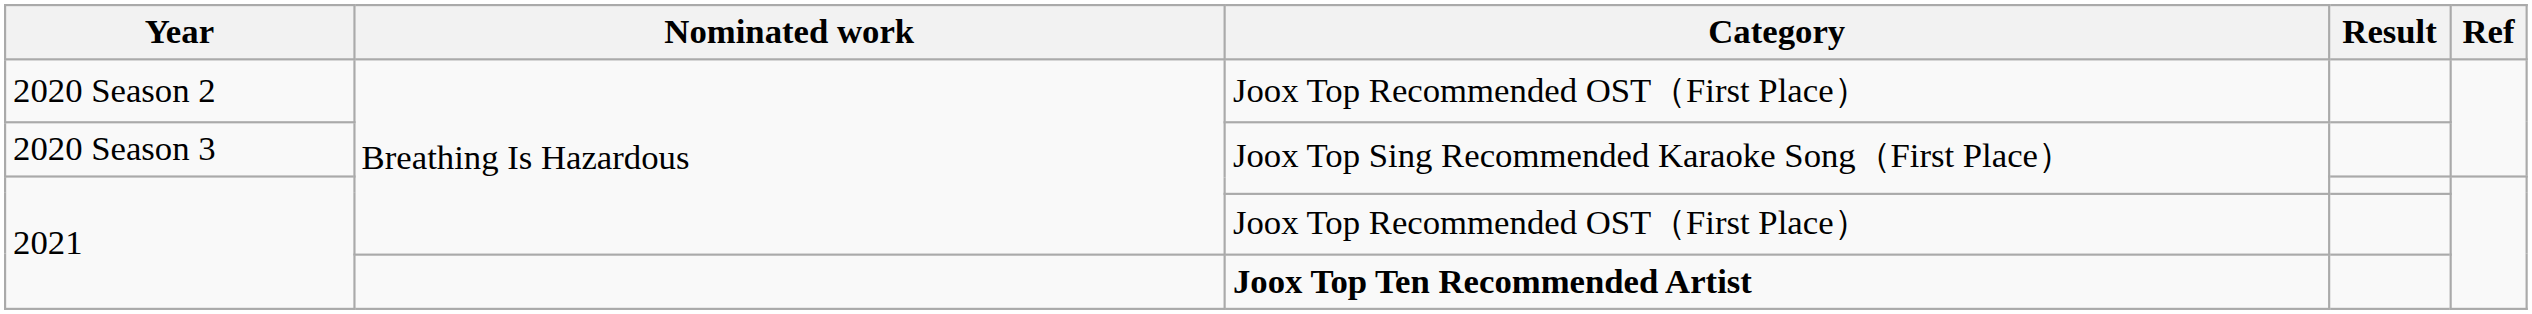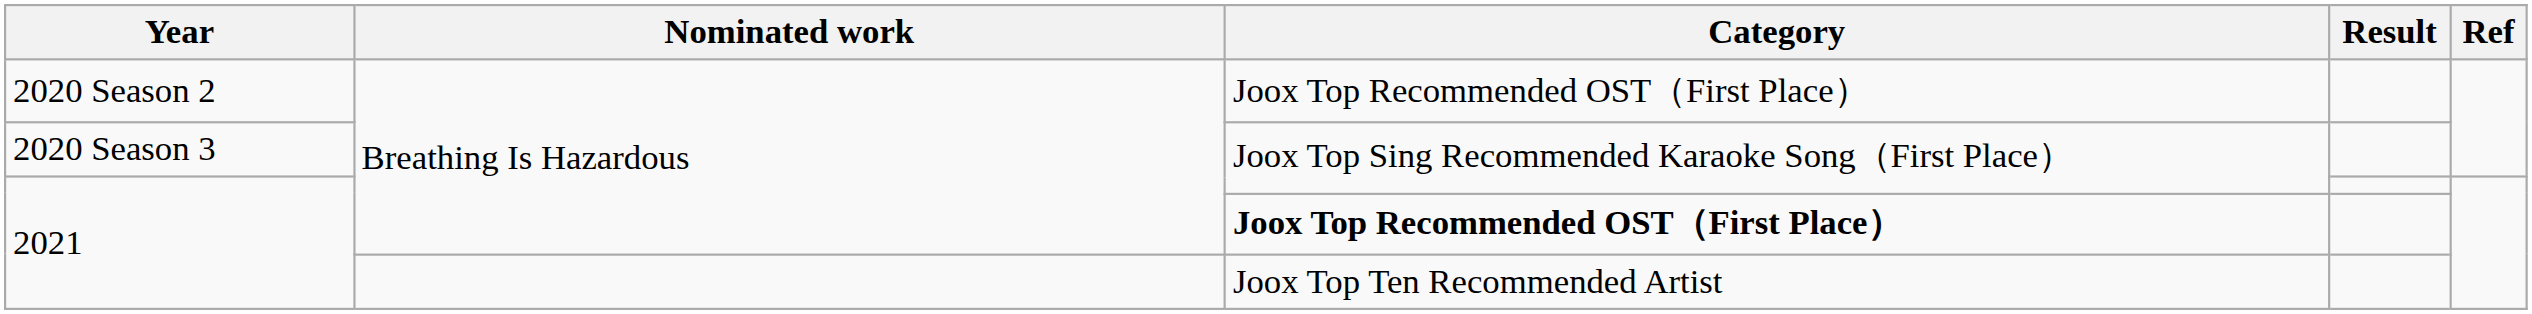(1551, 221) normal -> (1568, 221) bold
(1492, 281) bold -> (1478, 281) normal
